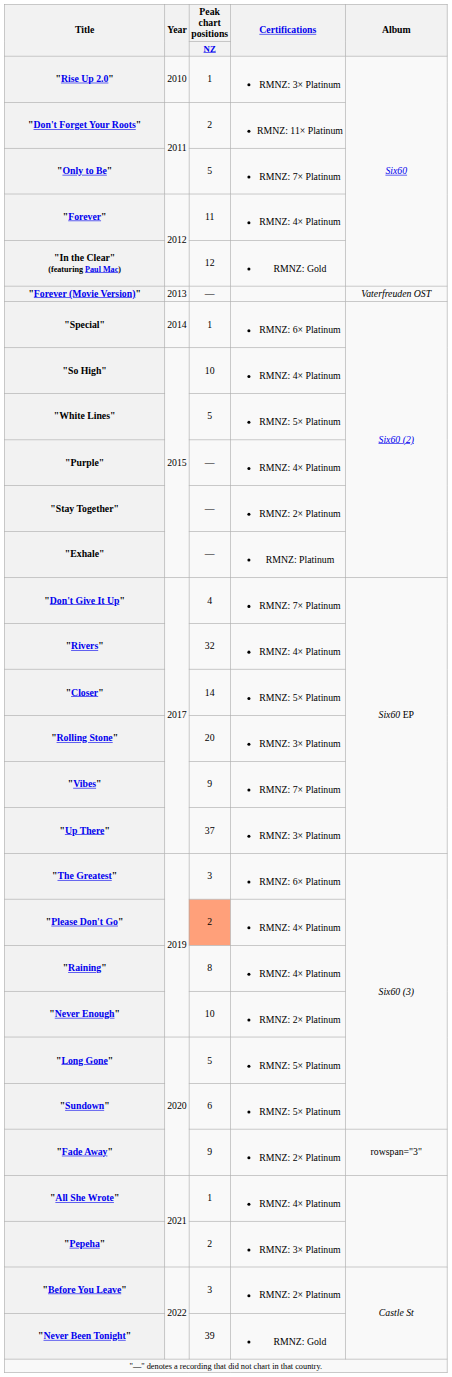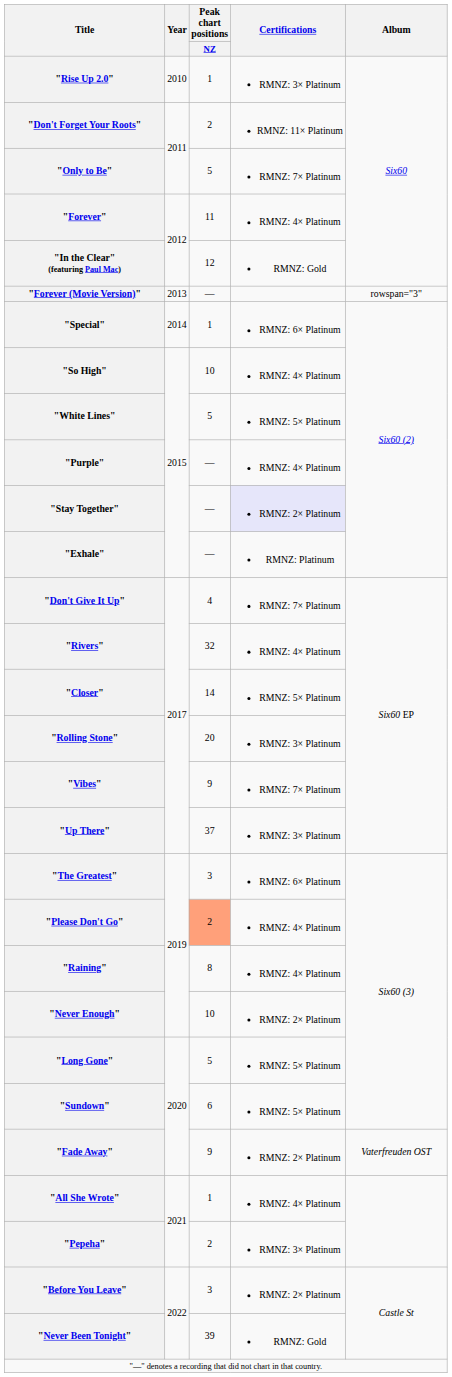(396, 294) Vaterfreuden OST -> (396, 294) rowspan="3"
(288, 514) no background -> (288, 514) lavender background
(396, 1152) rowspan="3" -> (396, 1152) Vaterfreuden OST
